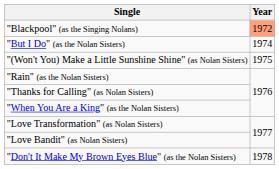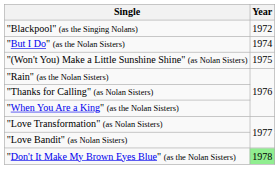(262, 28) lightsalmon background -> (262, 28) no background
(262, 156) no background -> (262, 156) lightgreen background
